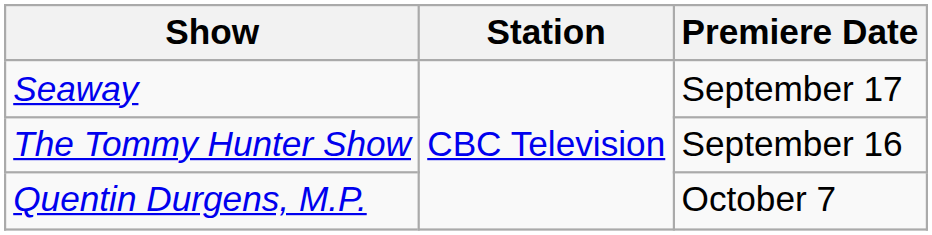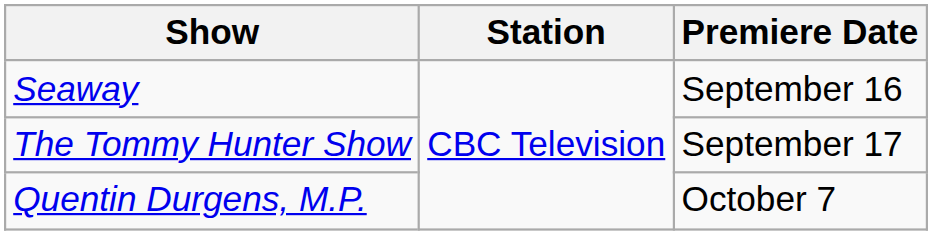(792, 88) September 17 -> (792, 88) September 16
(792, 144) September 16 -> (792, 144) September 17
